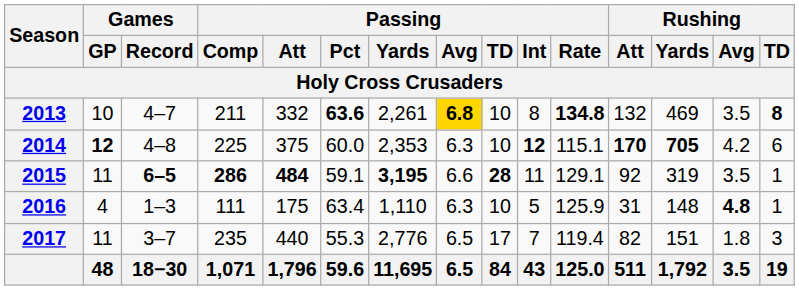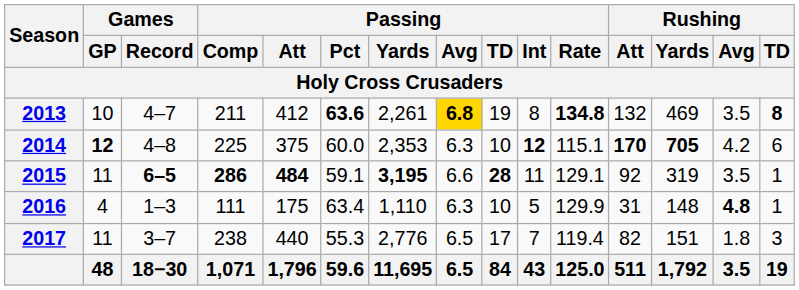(292, 113) 332 -> (292, 113) 412
(500, 113) 10 -> (500, 113) 19
(580, 207) 125.9 -> (580, 207) 129.9
(231, 238) 235 -> (231, 238) 238
